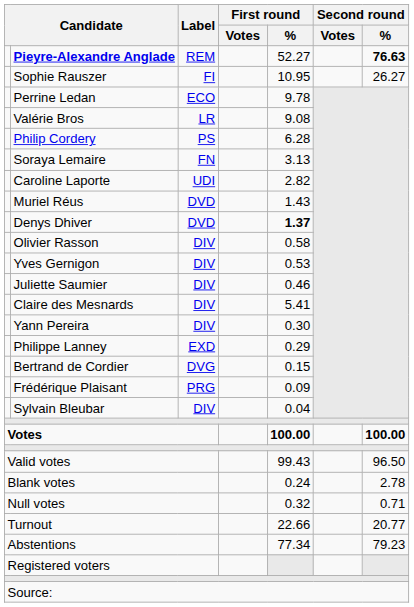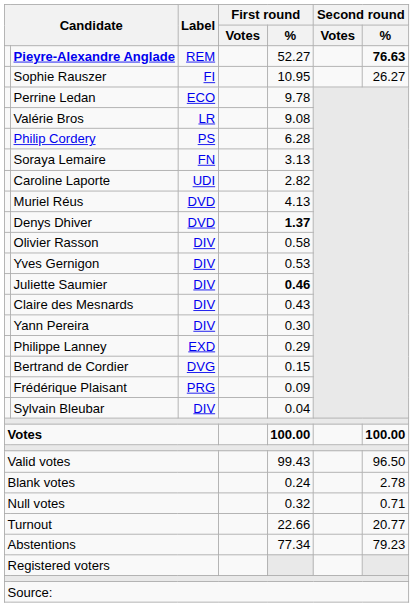(298, 201) 1.43 -> (298, 201) 4.13
(298, 284) normal -> (298, 284) bold
(298, 305) 5.41 -> (298, 305) 0.43
